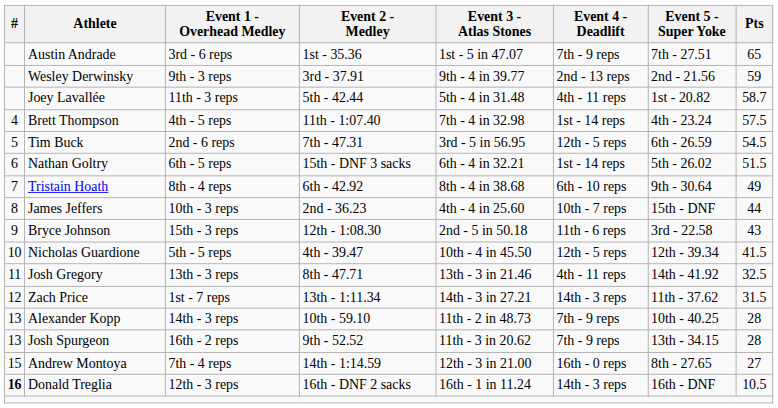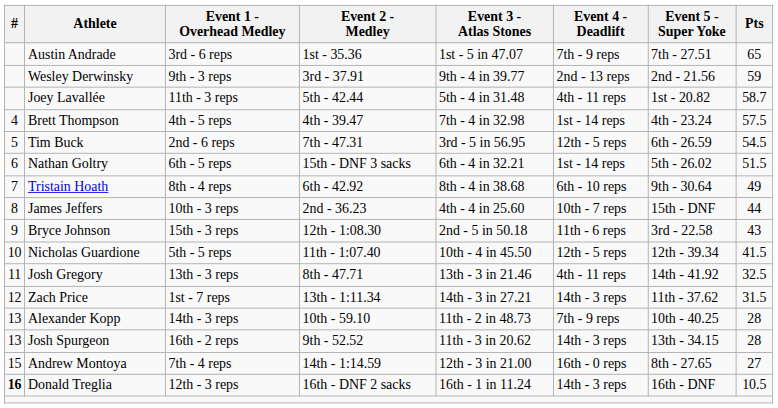(342, 120) 11th - 1:07.40 -> (333, 120) 4th - 39.47
(333, 252) 4th - 39.47 -> (342, 252) 11th - 1:07.40
(588, 341) 7th - 9 reps -> (592, 341) 14th - 3 reps
